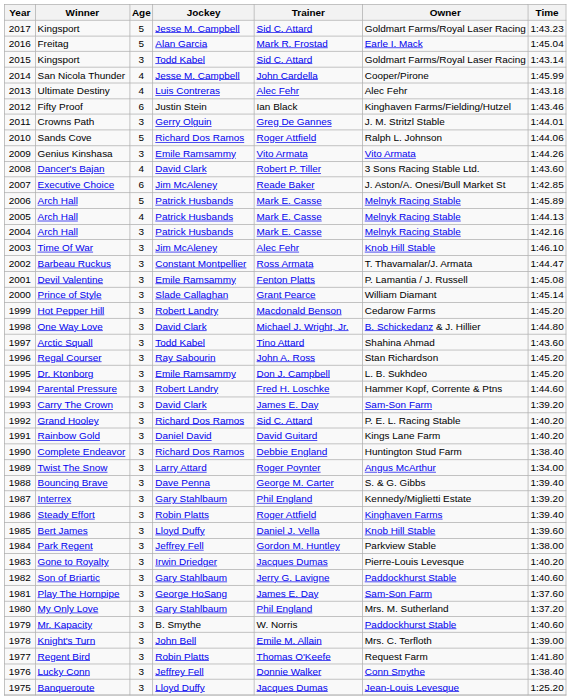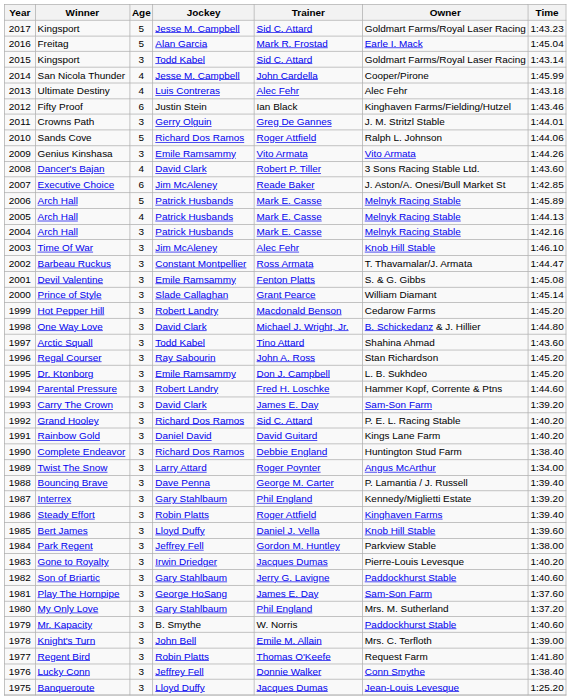(416, 279) P. Lamantia / J. Russell -> (395, 279) S. & G. Gibbs
(395, 484) S. & G. Gibbs -> (416, 484) P. Lamantia / J. Russell
